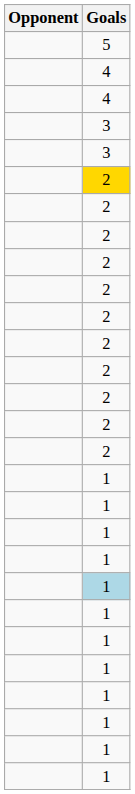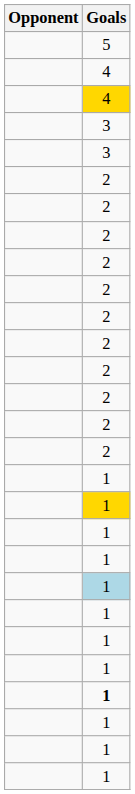(106, 99) no background -> (106, 99) gold background
(106, 180) gold background -> (106, 180) no background
(106, 505) no background -> (106, 505) gold background
(106, 694) normal -> (106, 694) bold
